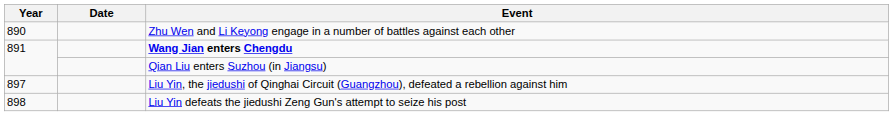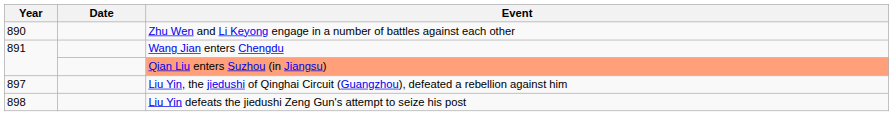(220, 48) bold -> (216, 48) normal
(237, 66) no background -> (237, 66) lightsalmon background
